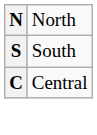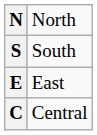+ row: (16, 82)
